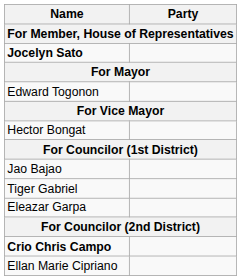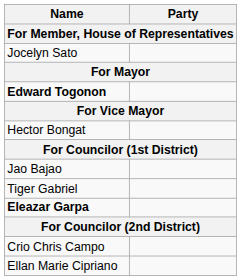(45, 53) bold -> (42, 53) normal
(53, 92) normal -> (57, 92) bold
(47, 208) normal -> (48, 208) bold
(59, 247) bold -> (56, 247) normal
